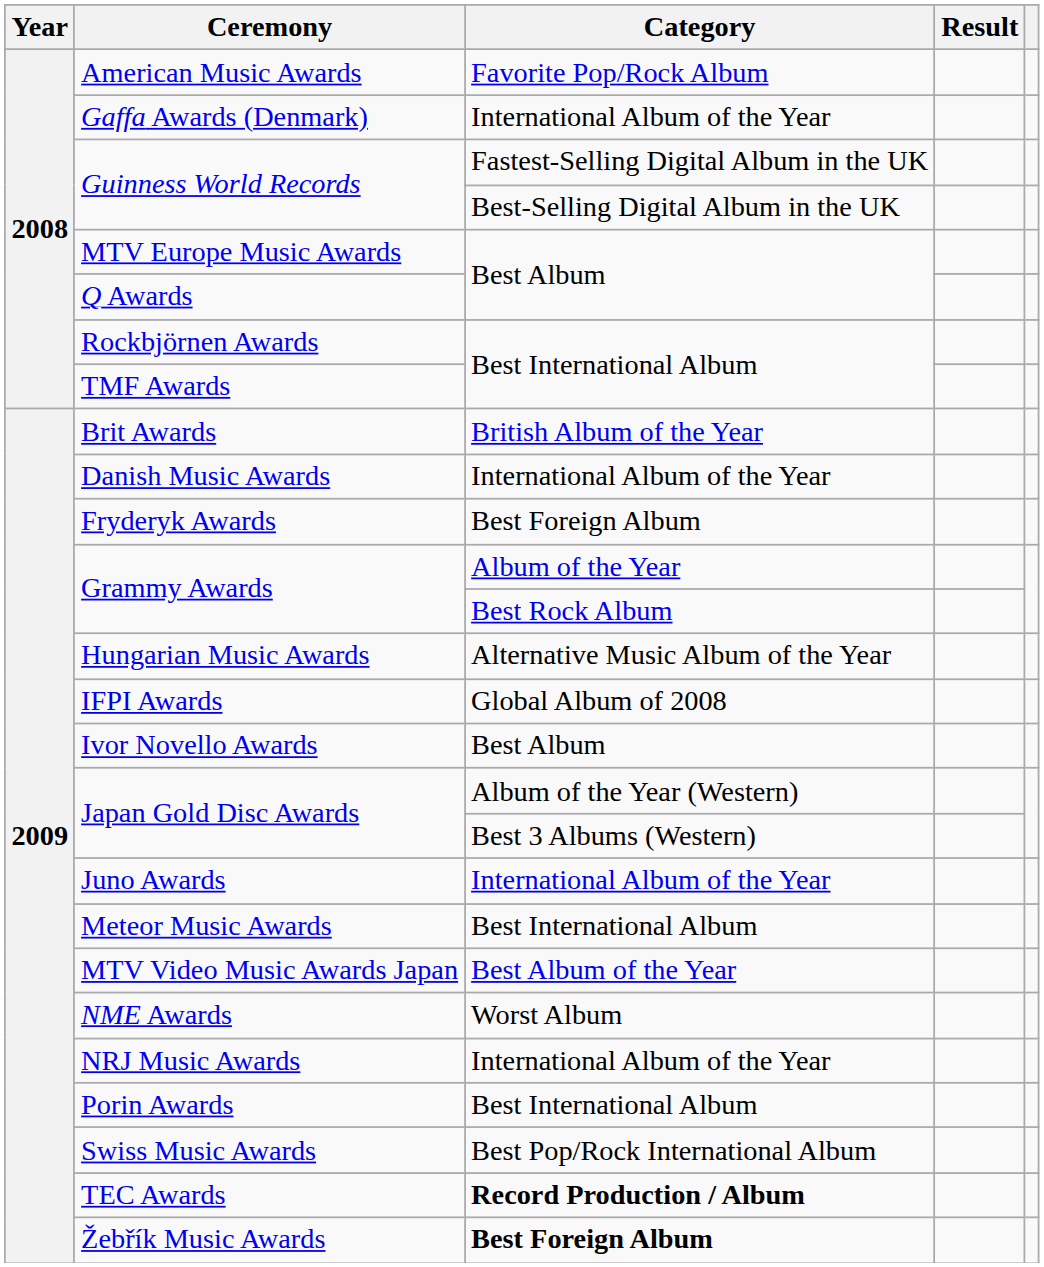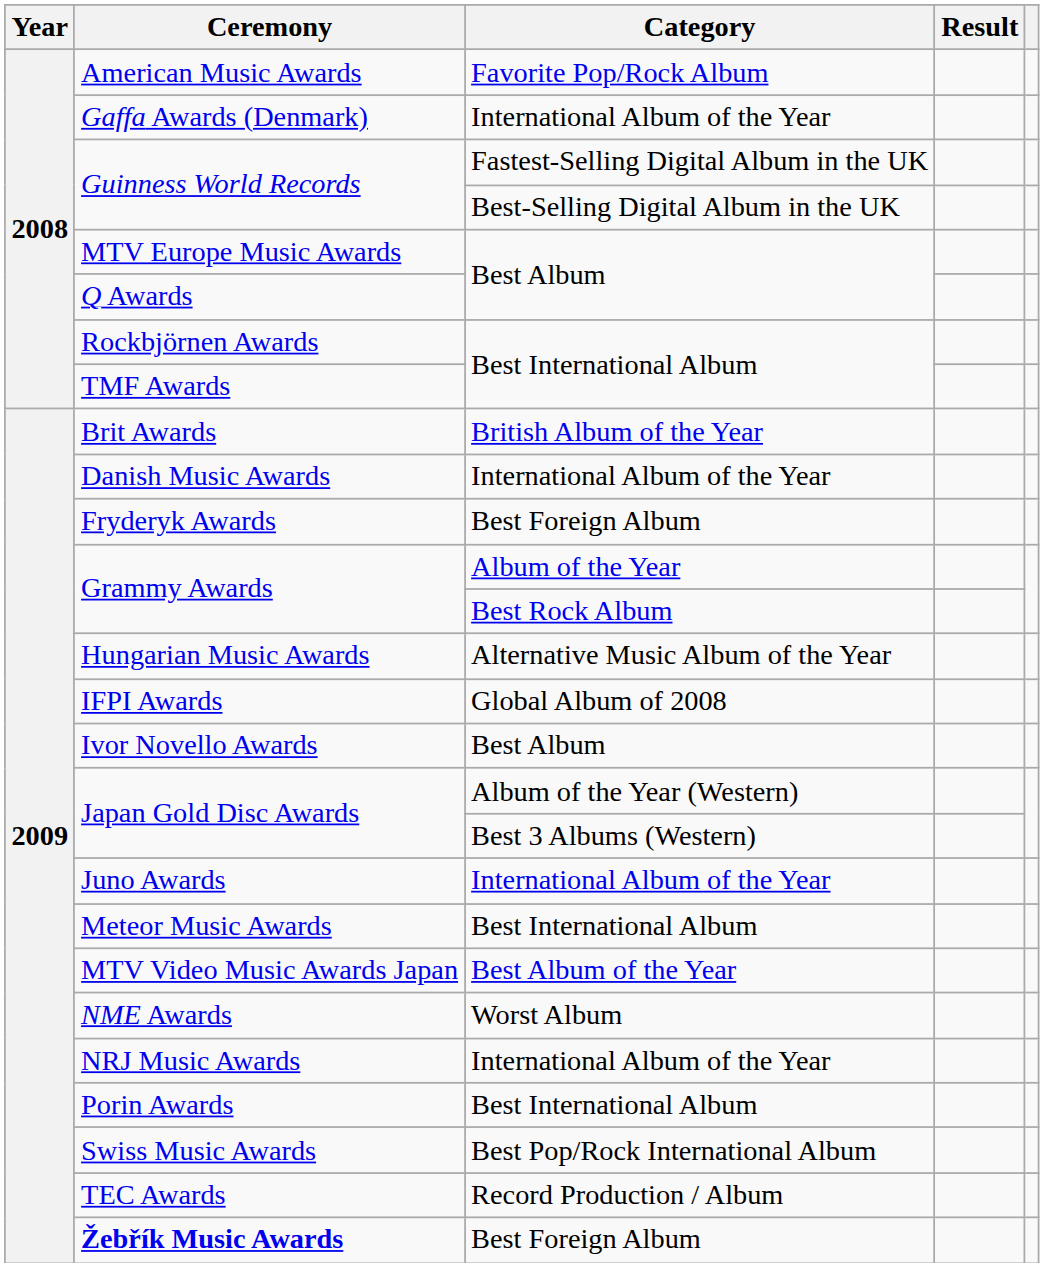(638, 1194) bold -> (627, 1194) normal
(203, 1239) normal -> (212, 1239) bold
(592, 1239) bold -> (586, 1239) normal
